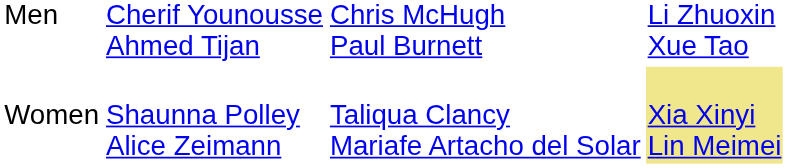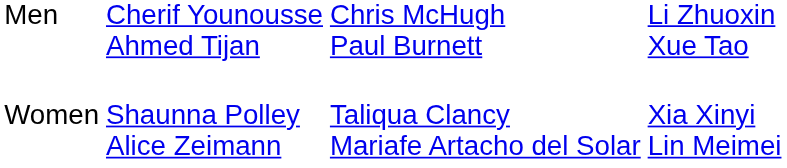(715, 130) khaki background -> (715, 130) no background
